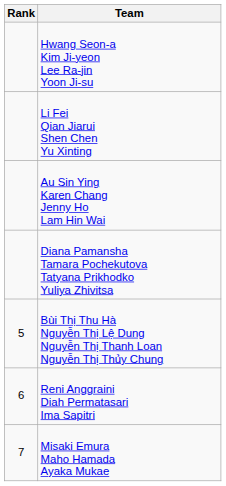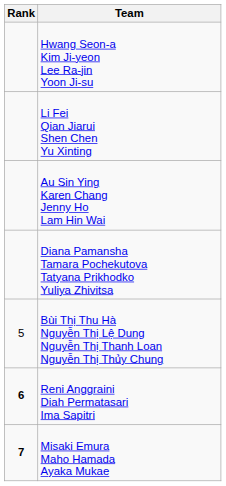(21, 396) normal -> (21, 396) bold
(21, 452) normal -> (21, 452) bold
